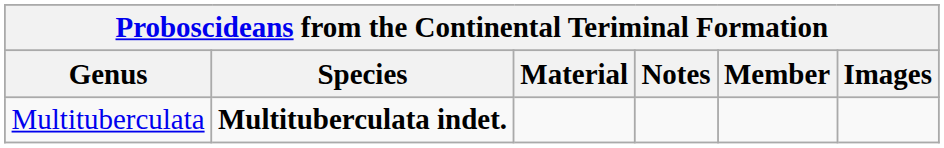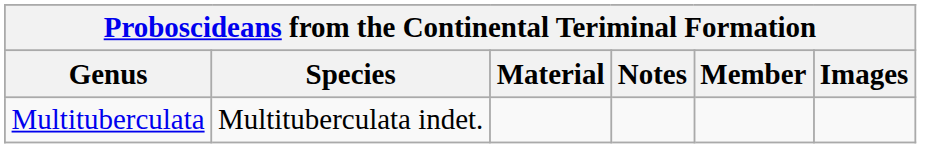(362, 119) bold -> (351, 119) normal
